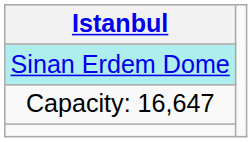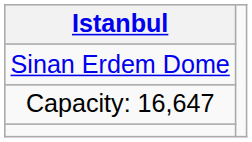(120, 64) paleturquoise background -> (120, 64) no background
